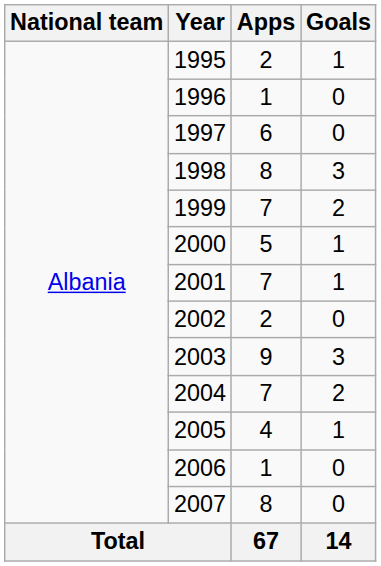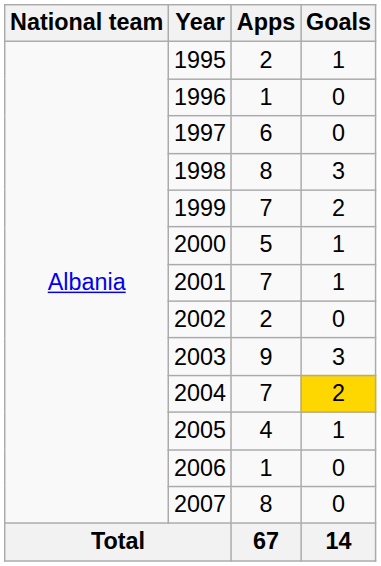(338, 393) no background -> (338, 393) gold background
